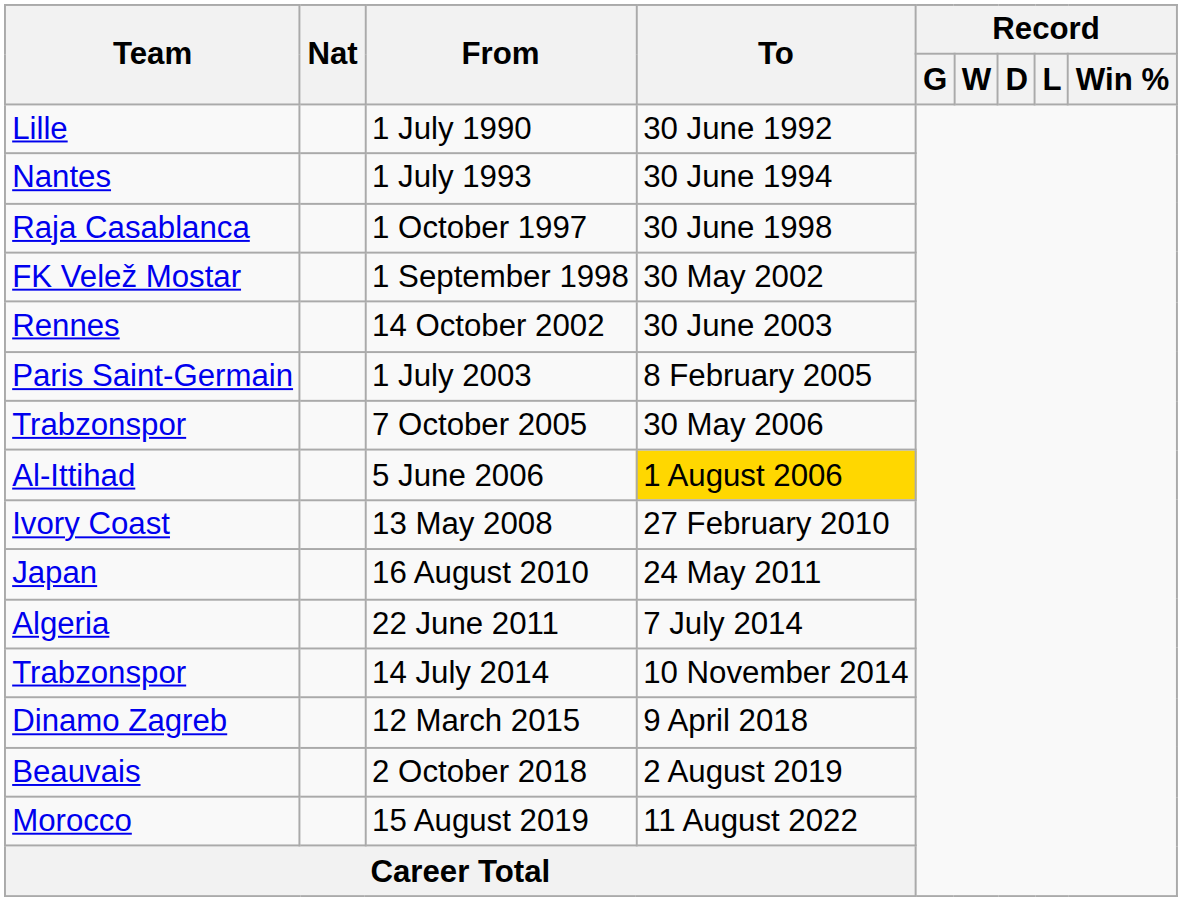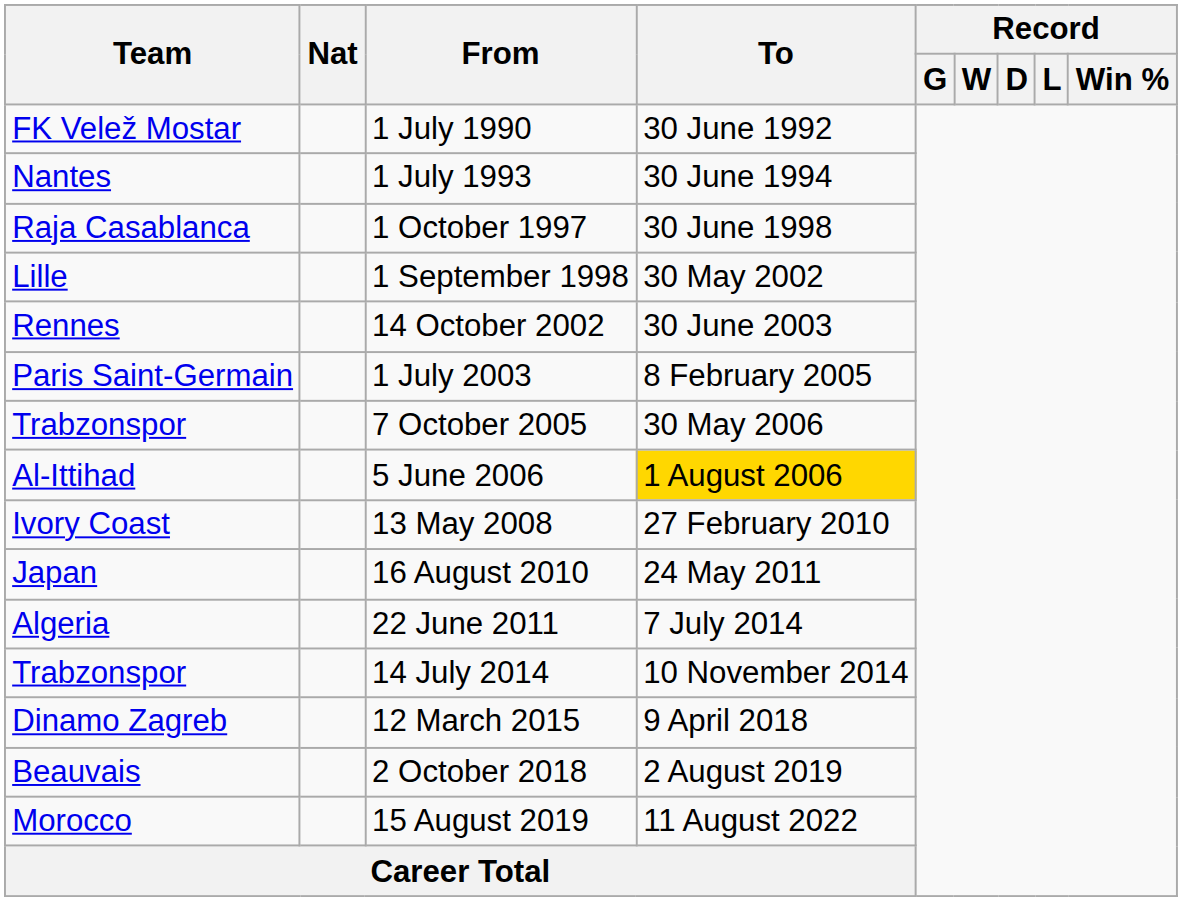(40, 128) Lille -> (127, 128) FK Velež Mostar
(127, 276) FK Velež Mostar -> (40, 276) Lille
